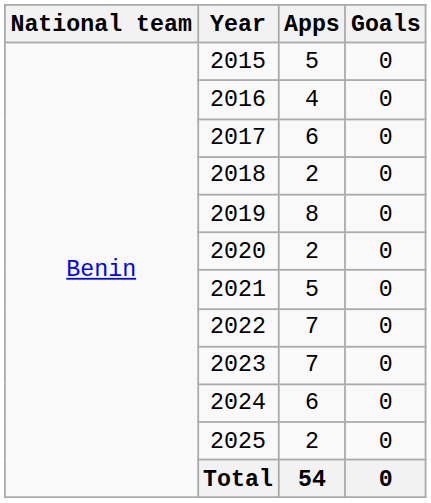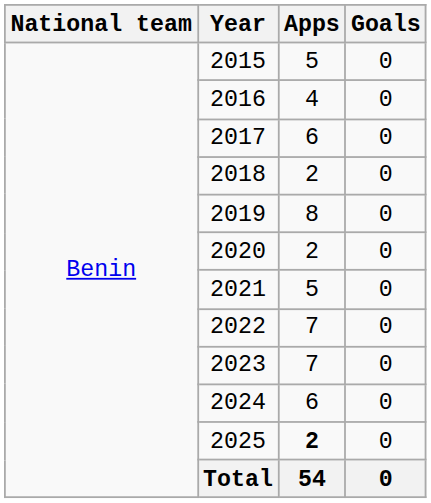(312, 441) normal -> (312, 441) bold
